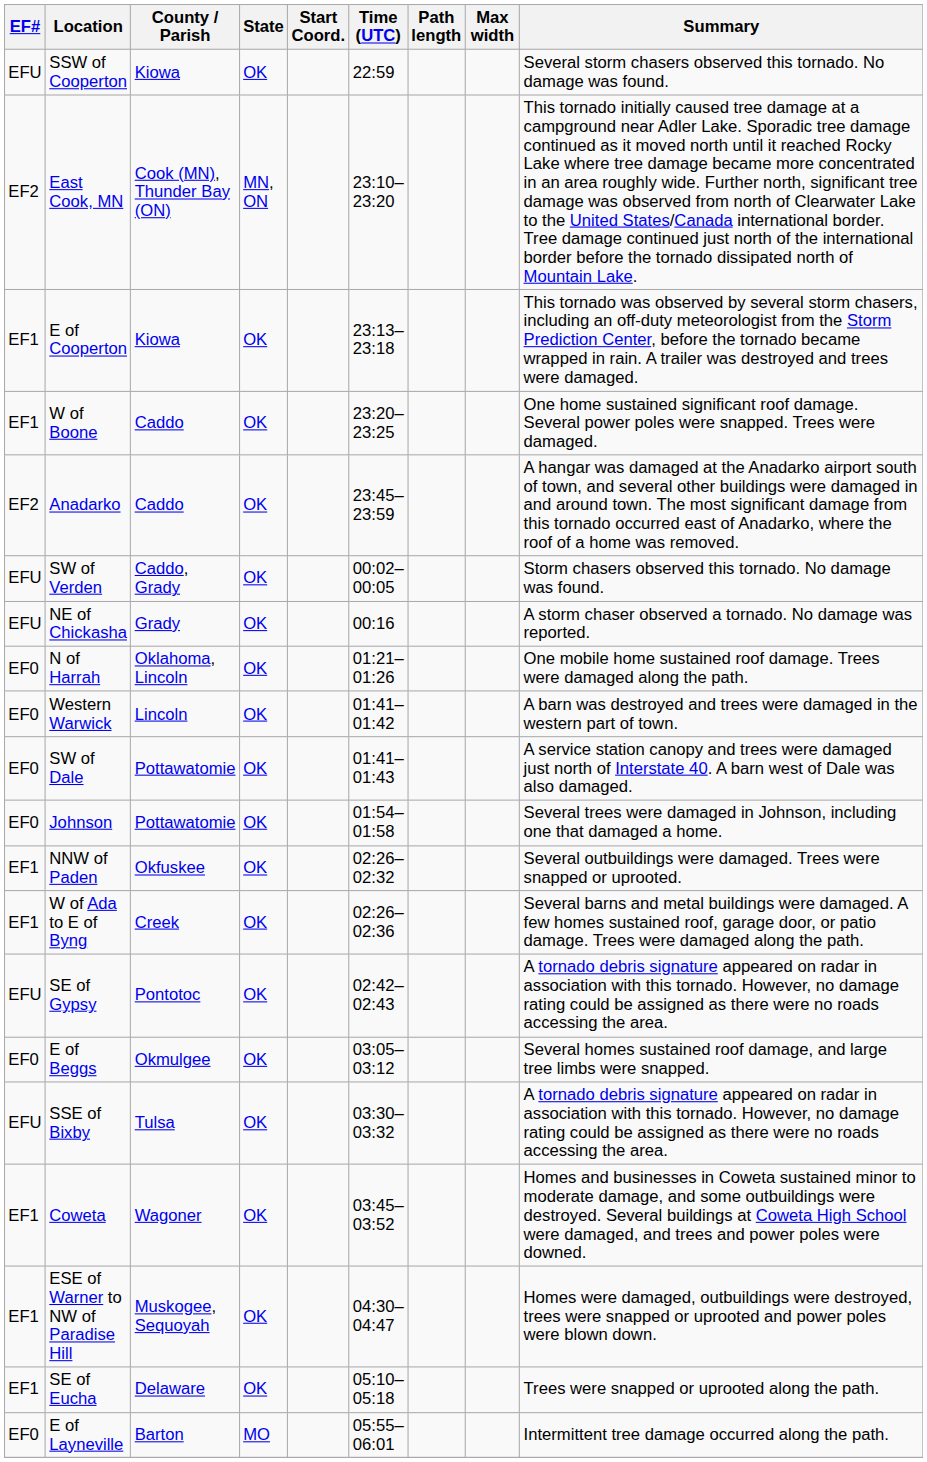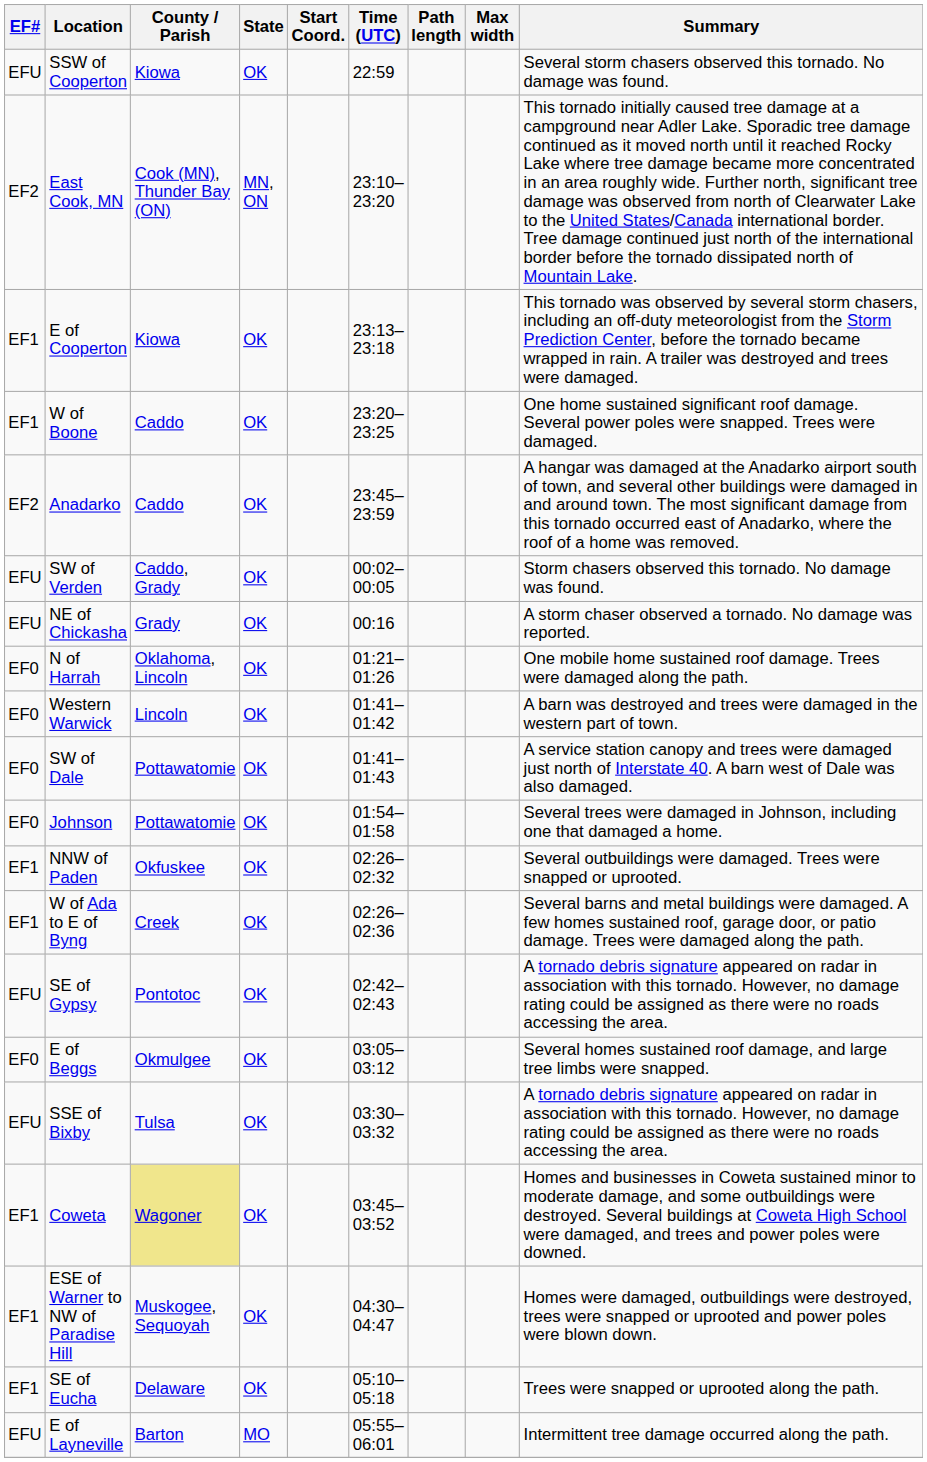(168, 1215) no background -> (168, 1215) khaki background
(24, 1434) EF0 -> (25, 1434) EFU
